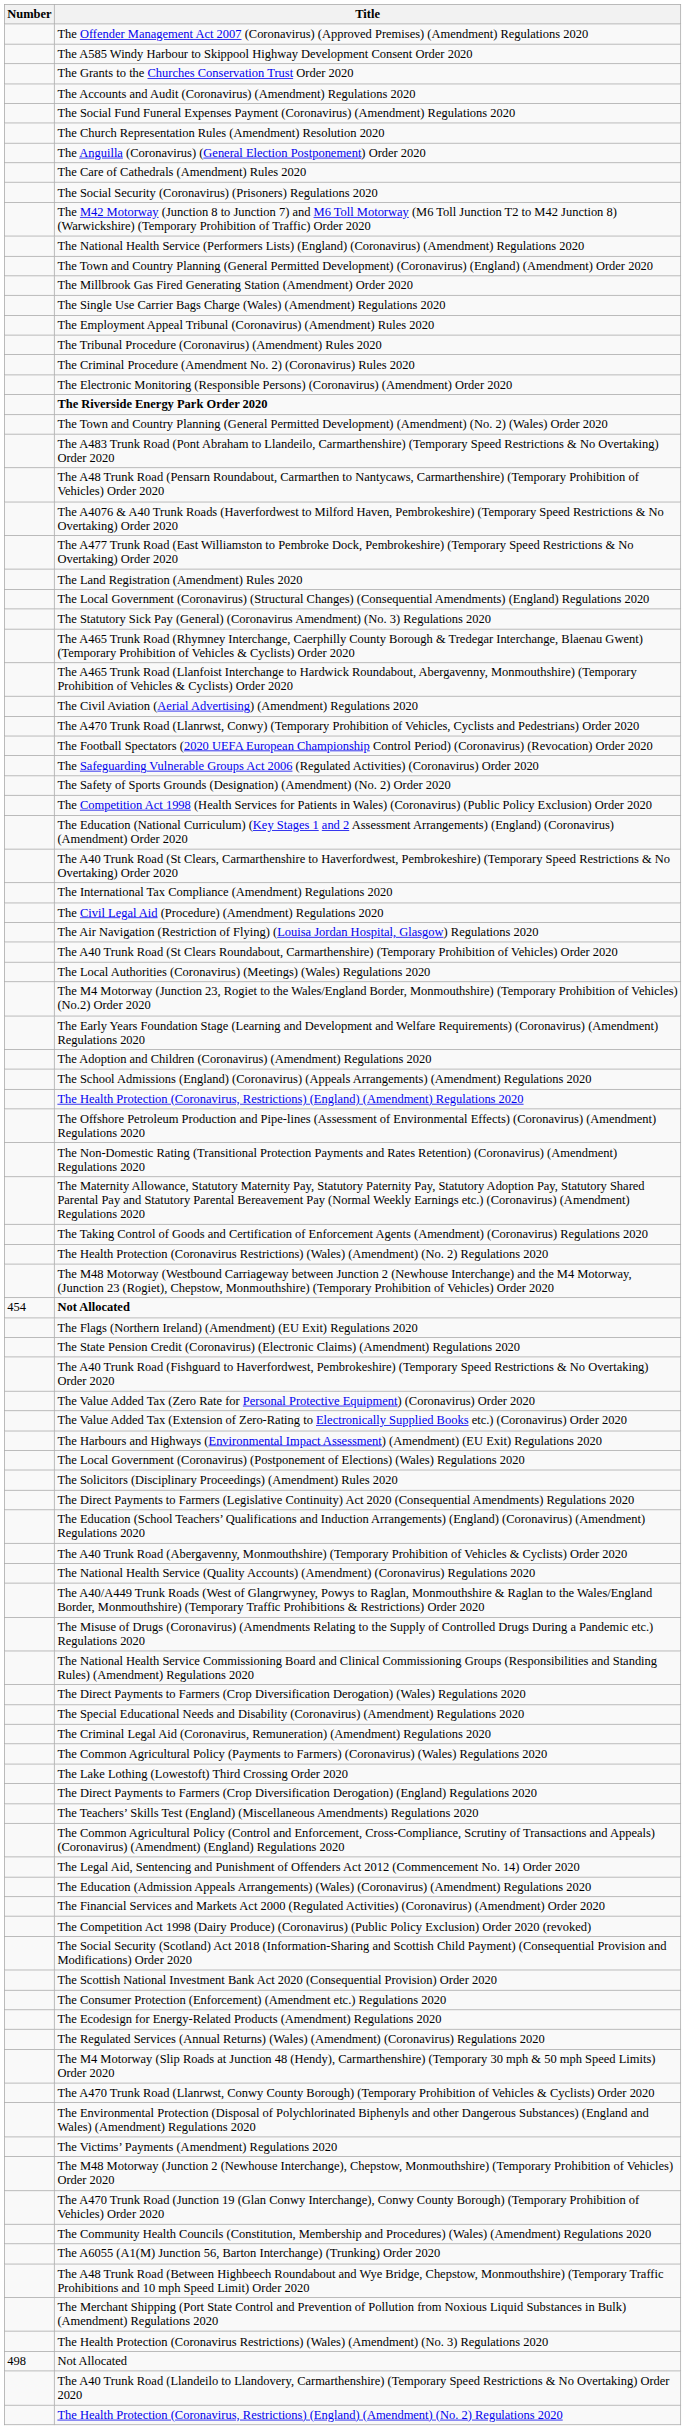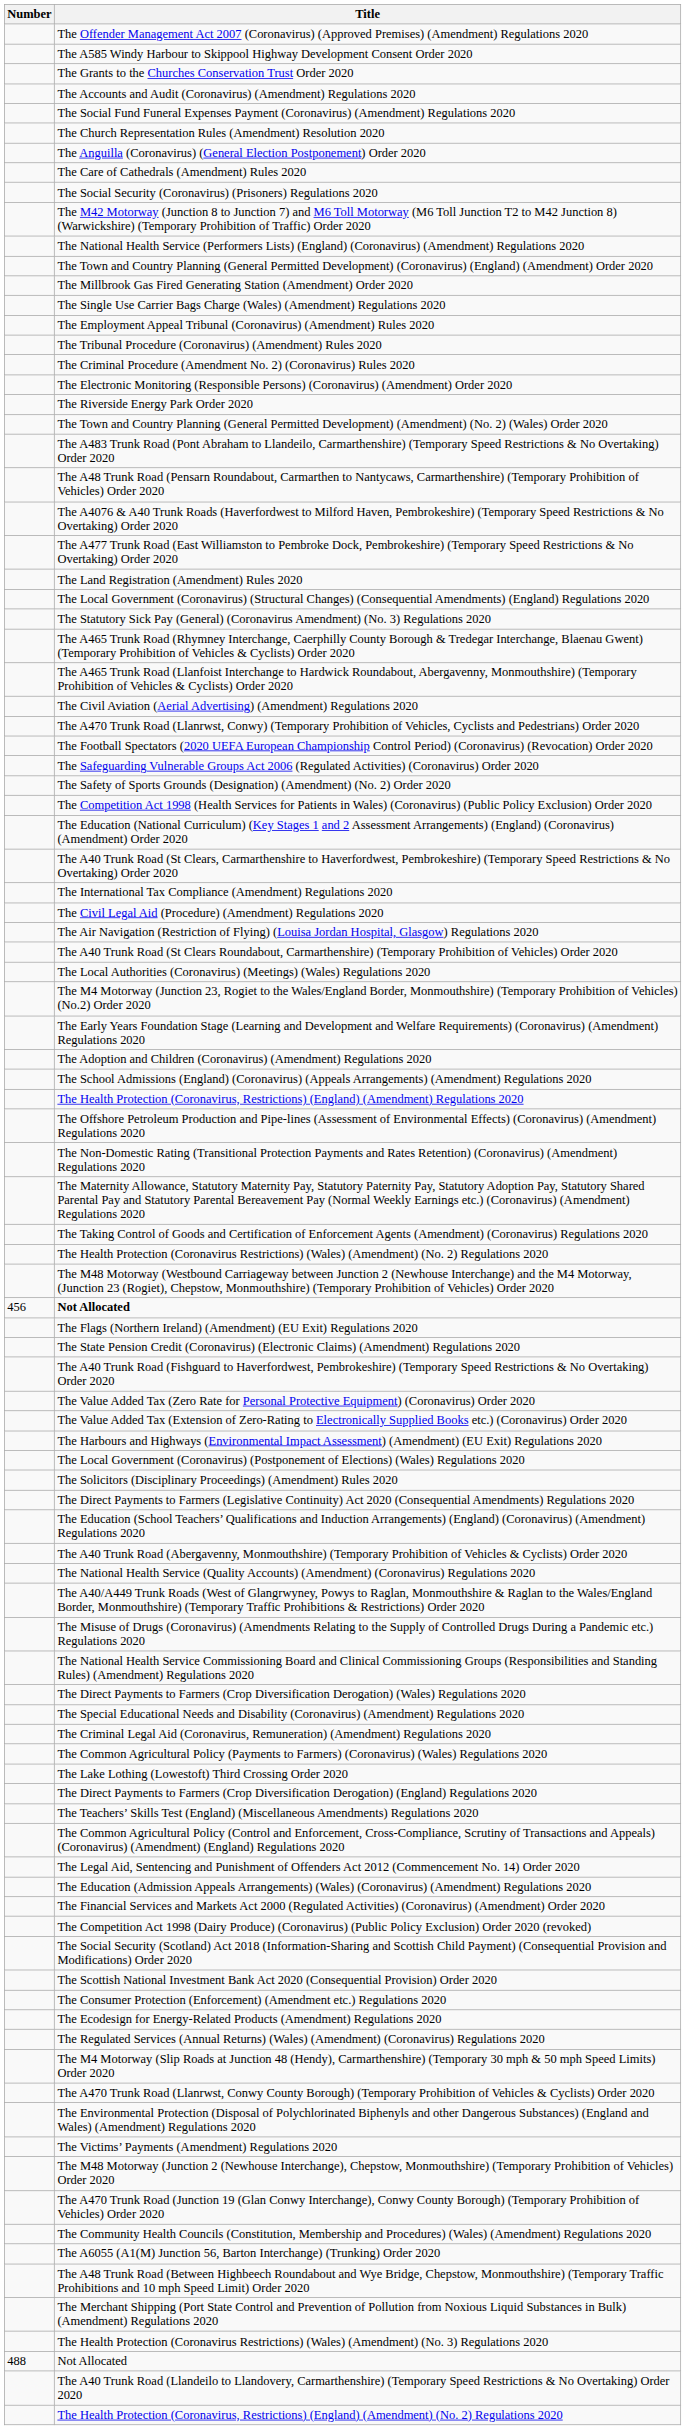(162, 404) bold -> (155, 404) normal
(17, 1307) 454 -> (17, 1307) 456
(17, 2361) 498 -> (17, 2361) 488
